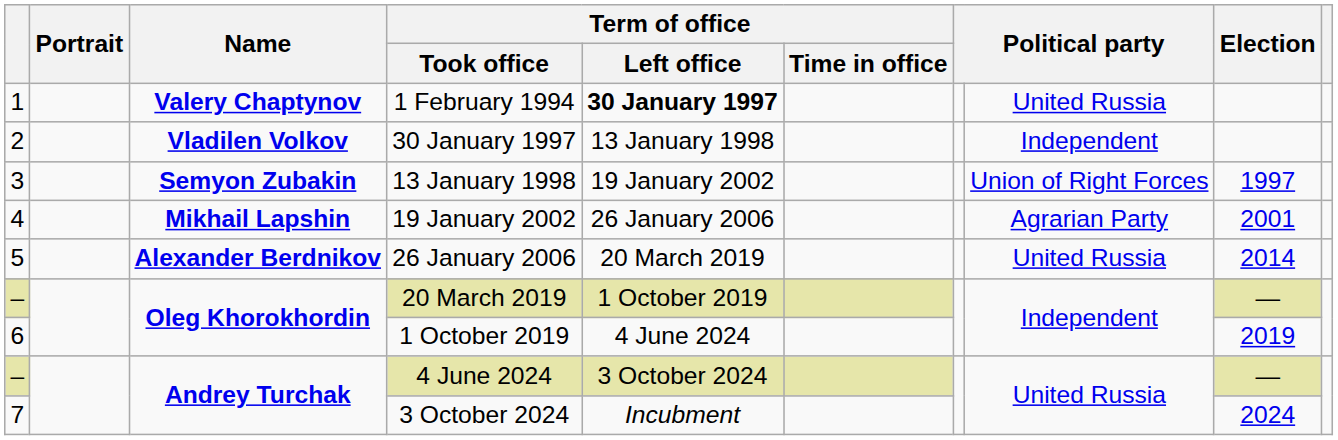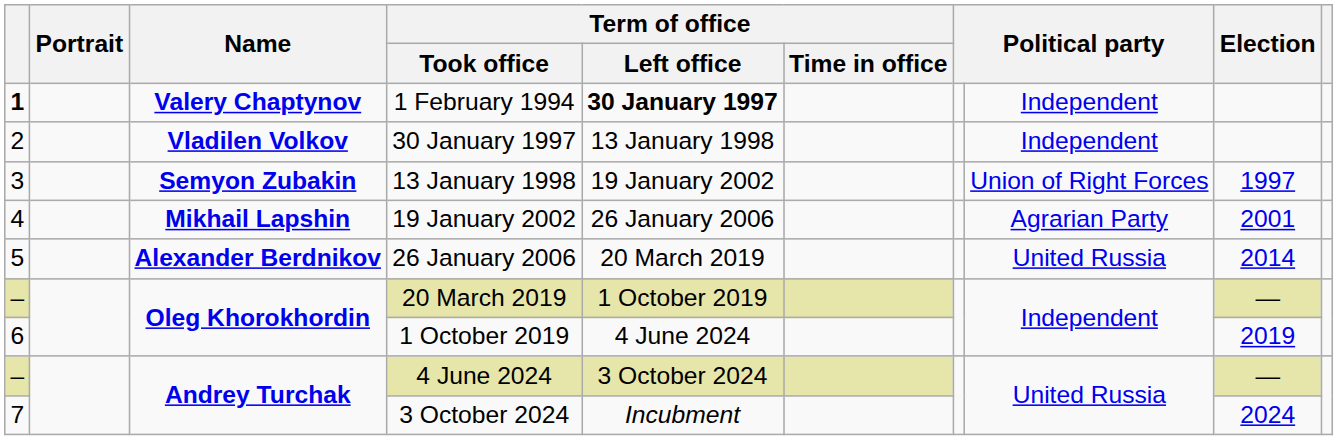(17, 102) normal -> (17, 102) bold
(1089, 102) United Russia -> (1089, 102) Independent
